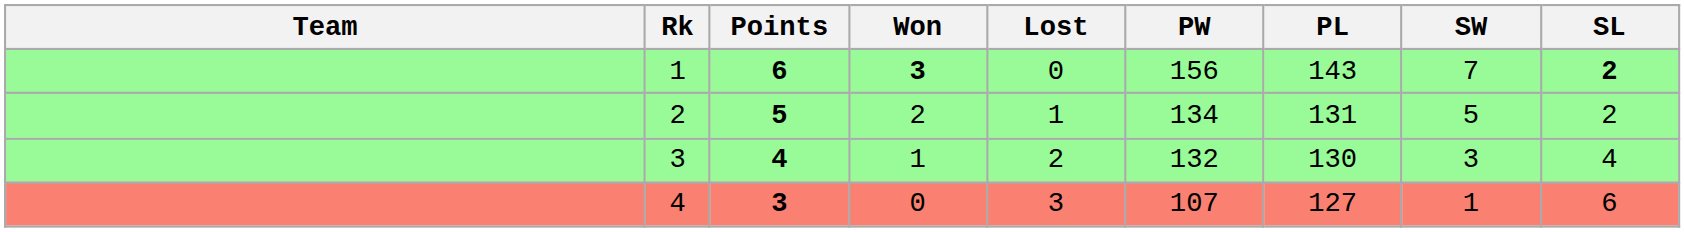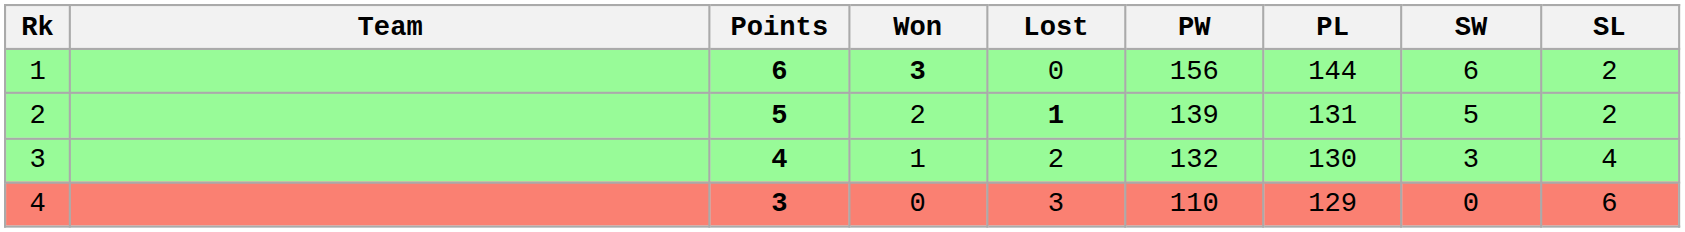columns swapped: (678, 27) <-> (325, 27)
(1333, 71) 143 -> (1333, 71) 144
(1471, 71) 7 -> (1471, 71) 6
(1609, 71) bold -> (1609, 71) normal
(1056, 116) normal -> (1056, 116) bold
(1194, 116) 134 -> (1194, 116) 139
(1194, 204) 107 -> (1194, 204) 110
(1333, 204) 127 -> (1333, 204) 129
(1471, 204) 1 -> (1471, 204) 0
